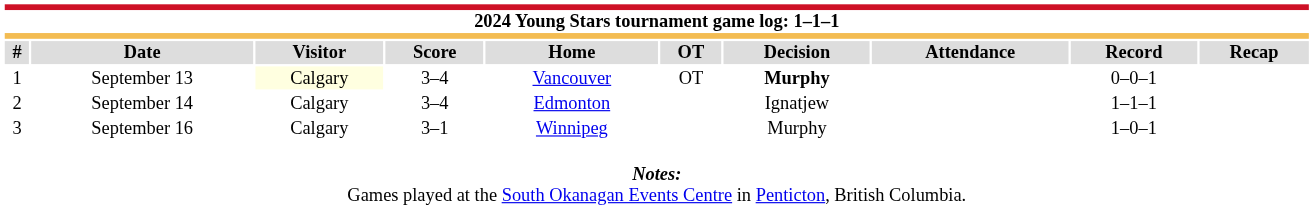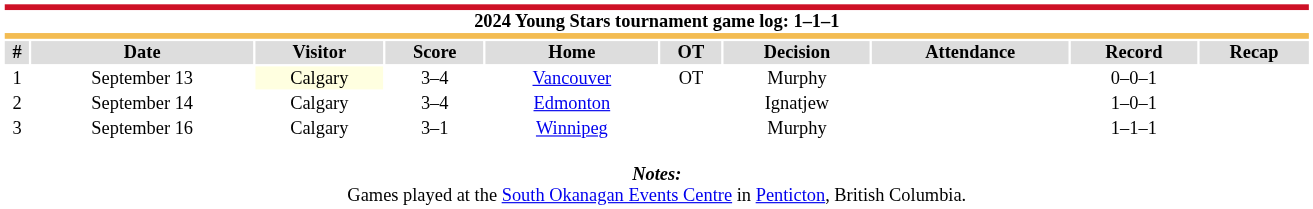(797, 77) bold -> (797, 77) normal
(1134, 103) 1–1–1 -> (1134, 103) 1–0–1
(1134, 128) 1–0–1 -> (1134, 128) 1–1–1
